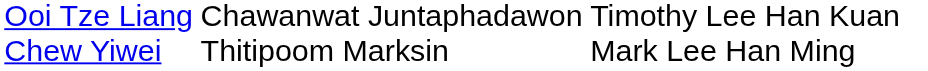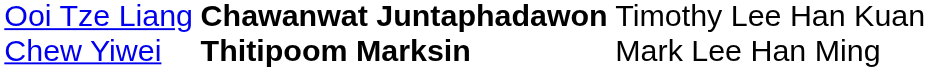(392, 33) normal -> (404, 33) bold
